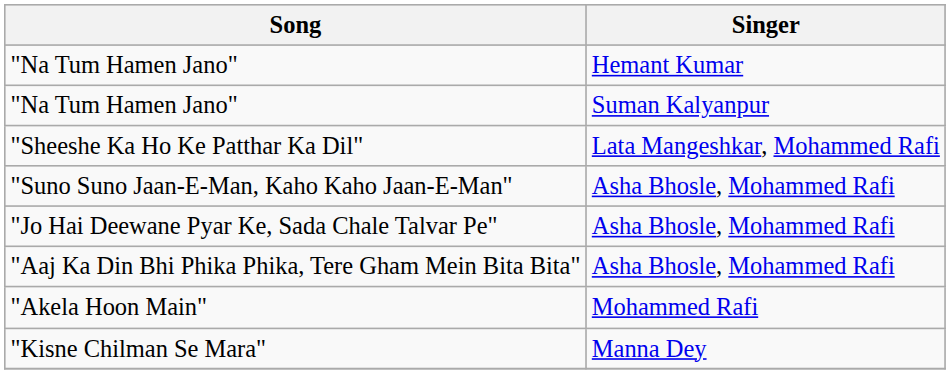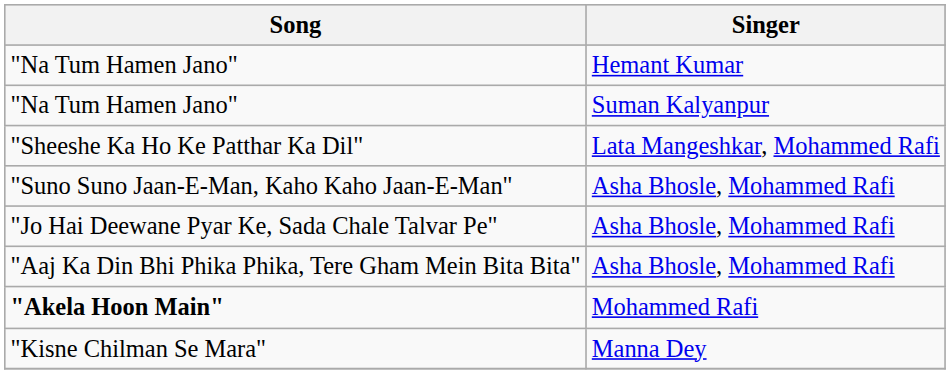(109, 307) normal -> (117, 307) bold
